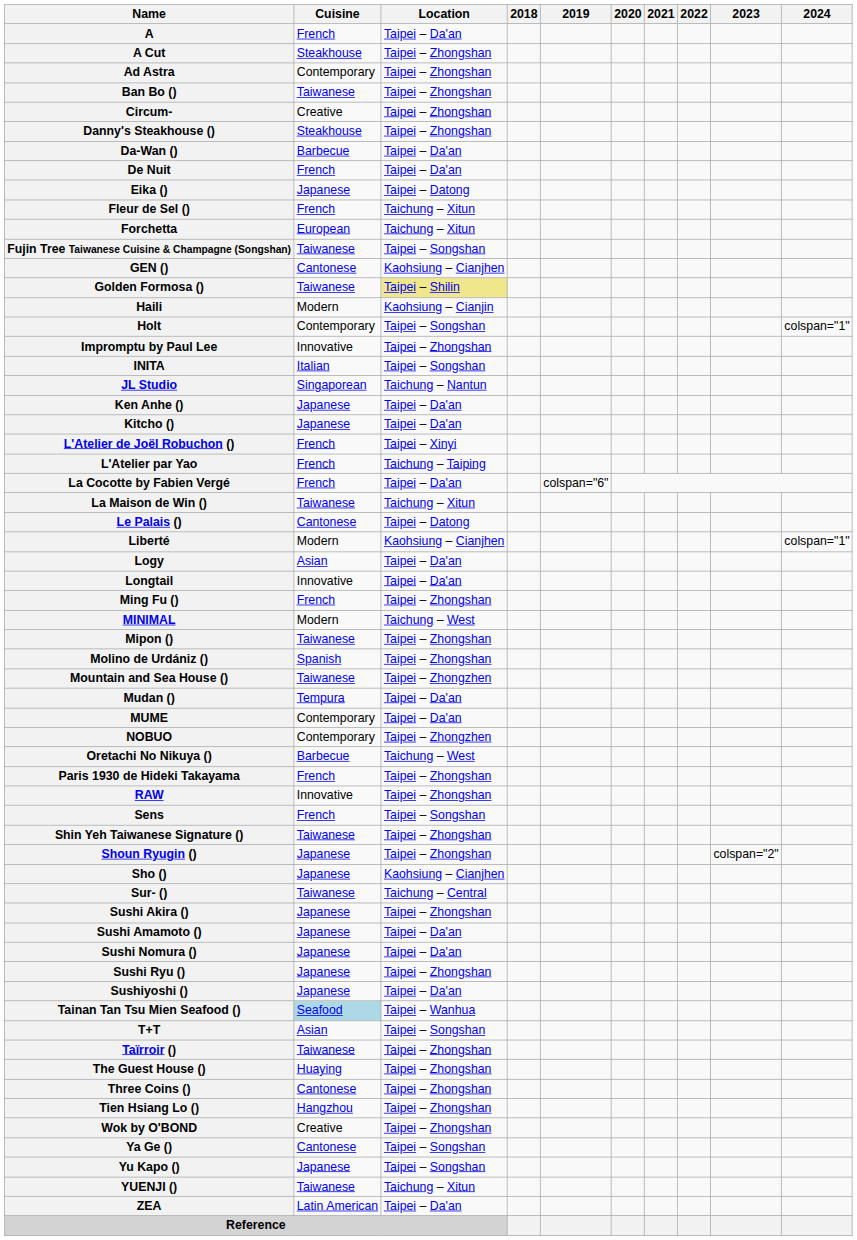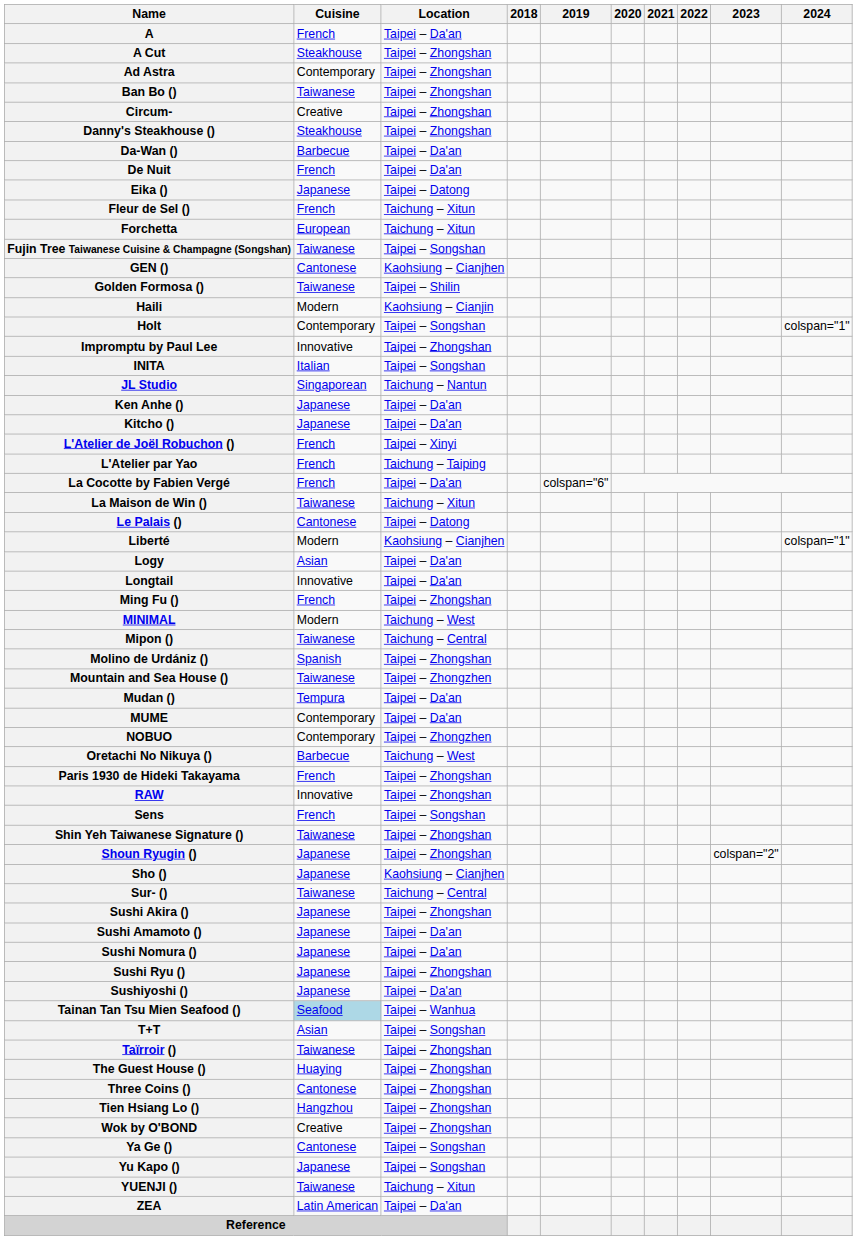(422, 287) khaki background -> (422, 287) no background
(438, 639) Taipei – Zhongshan -> (435, 639) Taichung – Central
